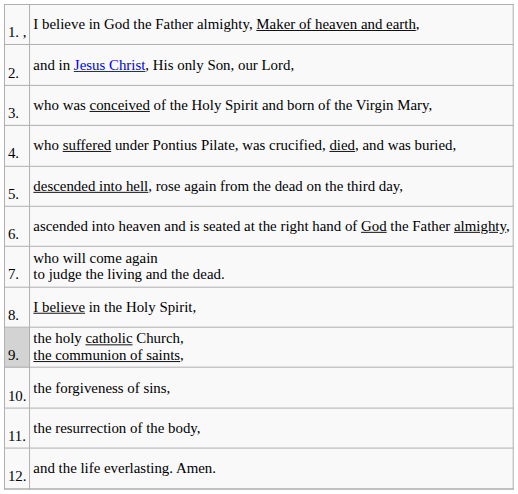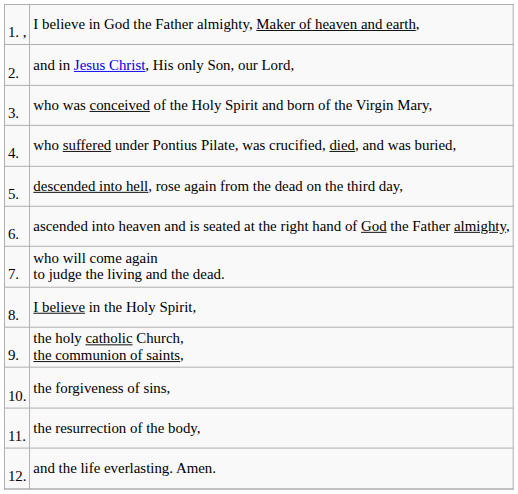(13, 355) lightgrey background -> (13, 355) no background
